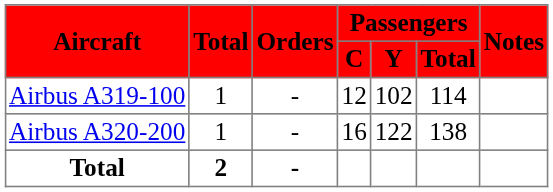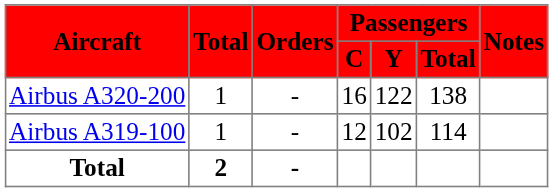rows swapped: (97, 95) <-> (97, 131)
